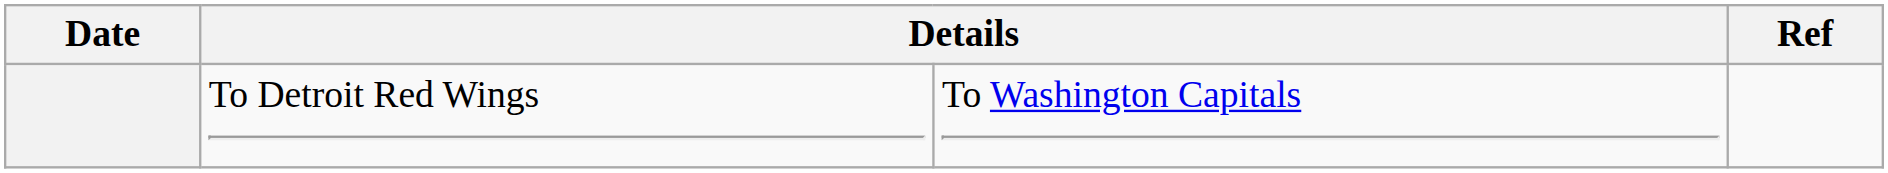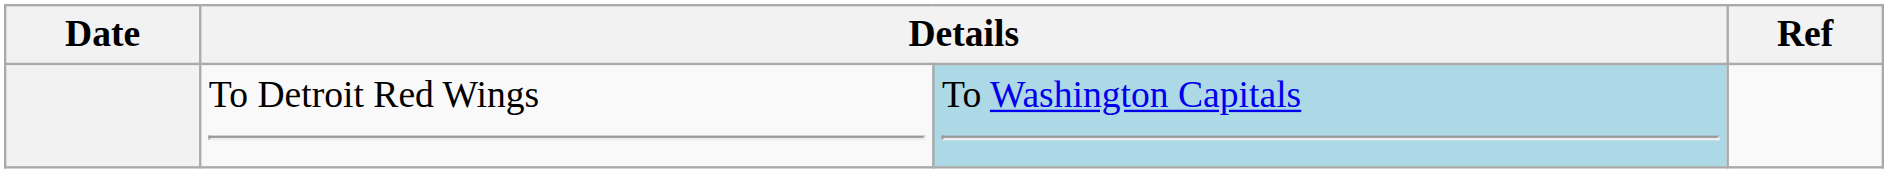(1330, 106) no background -> (1330, 106) lightblue background
